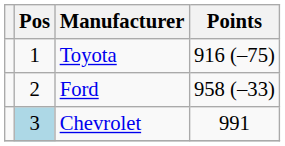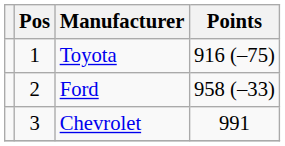(35, 123) lightblue background -> (35, 123) no background
